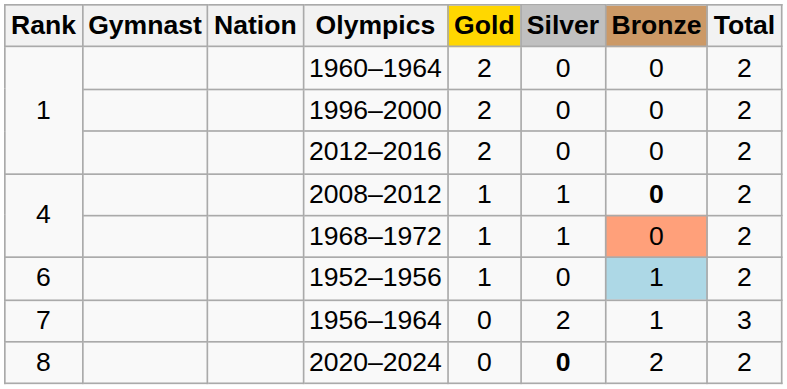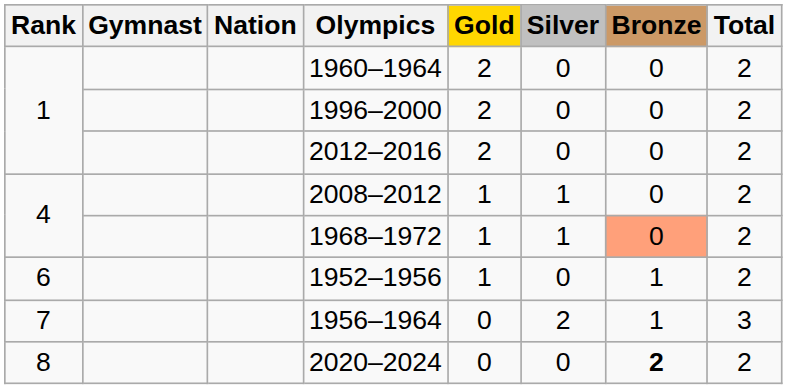(656, 194) bold -> (656, 194) normal
(656, 278) lightblue background -> (656, 278) no background
(563, 362) bold -> (563, 362) normal
(656, 362) normal -> (656, 362) bold
